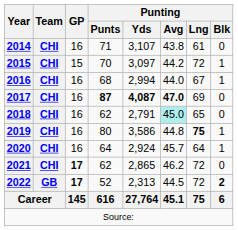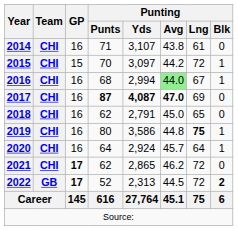(173, 81) no background -> (173, 81) lightgreen background
(173, 115) paleturquoise background -> (173, 115) no background
